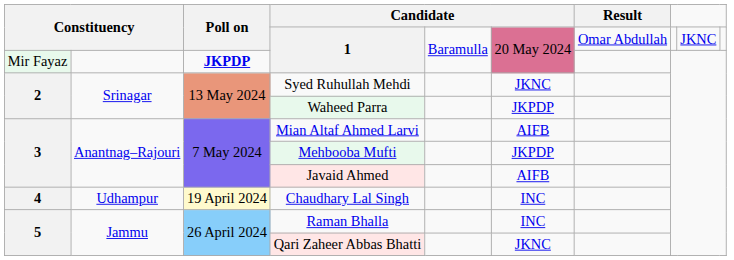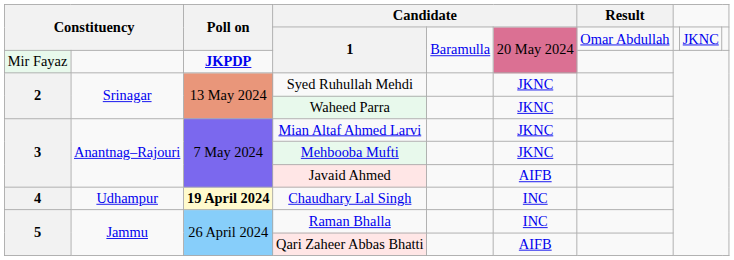(533, 107) JKPDP -> (535, 107) JKNC
(533, 130) AIFB -> (535, 130) JKNC
(533, 152) JKPDP -> (535, 152) JKNC
(227, 198) normal -> (228, 198) bold
(533, 244) JKNC -> (535, 244) AIFB
